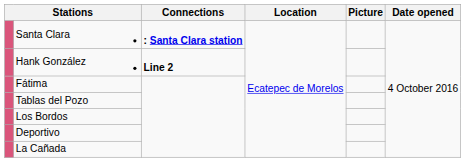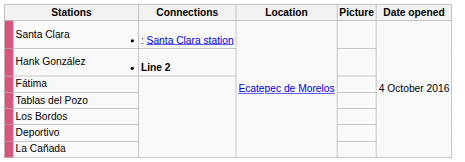(193, 40) bold -> (187, 40) normal
